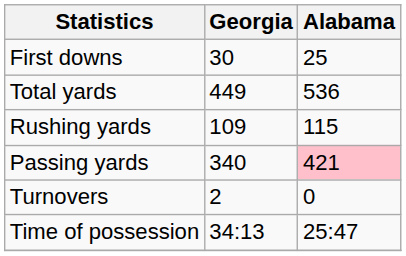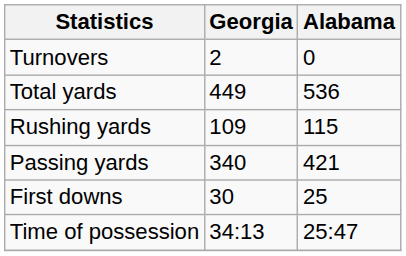rows swapped: (66, 57) <-> (59, 197)
(321, 162) pink background -> (321, 162) no background
